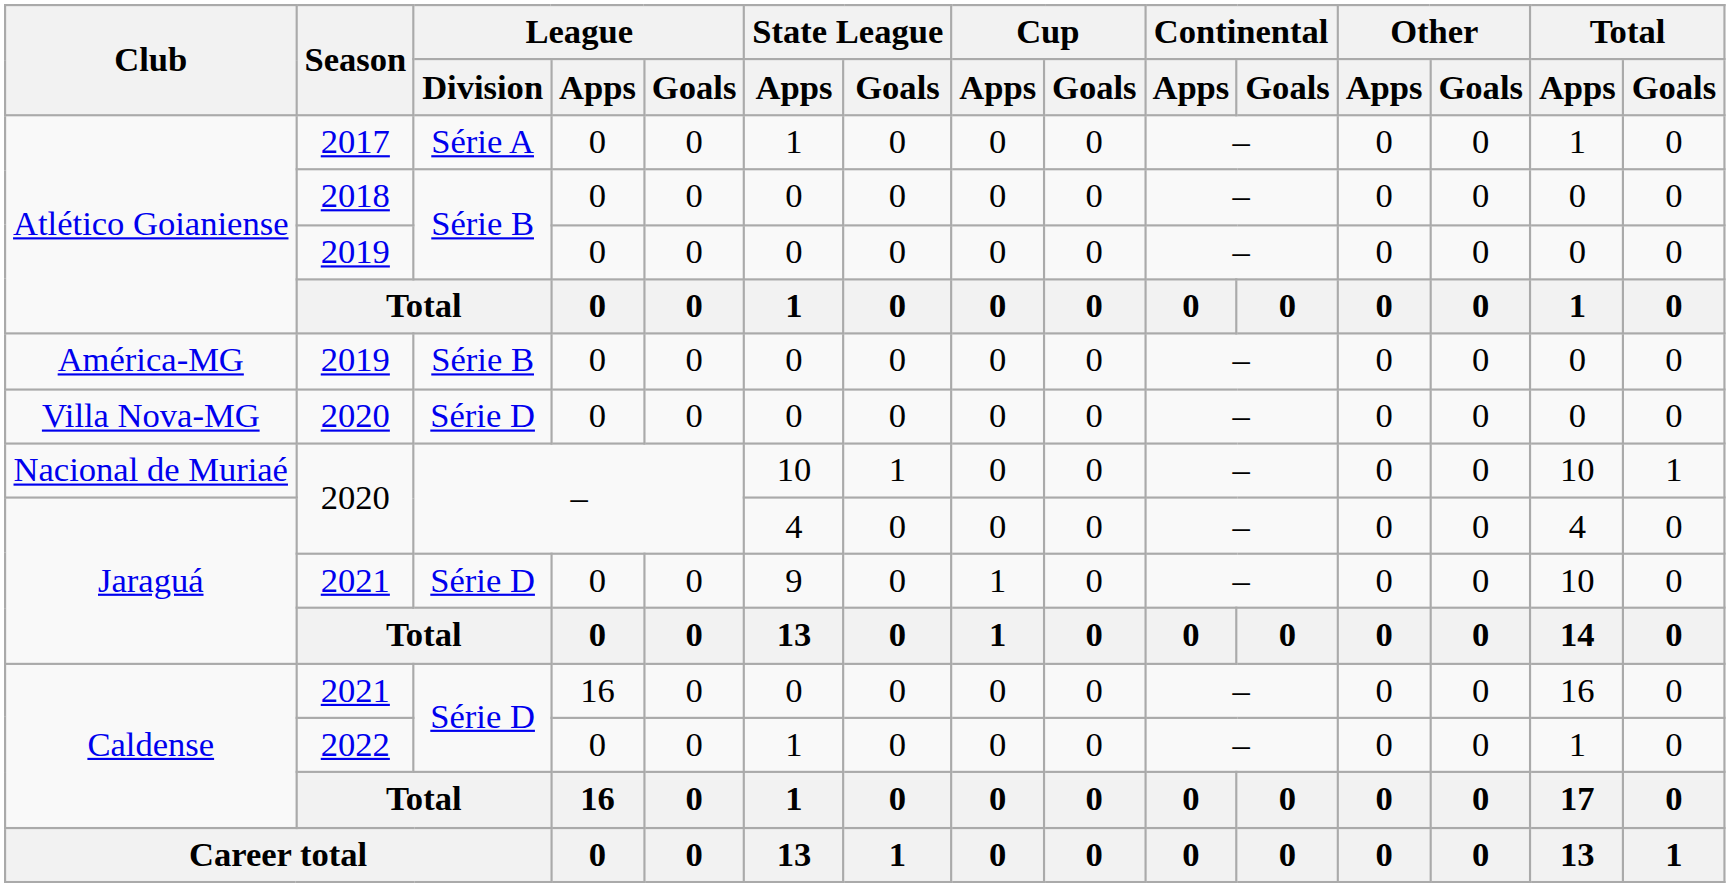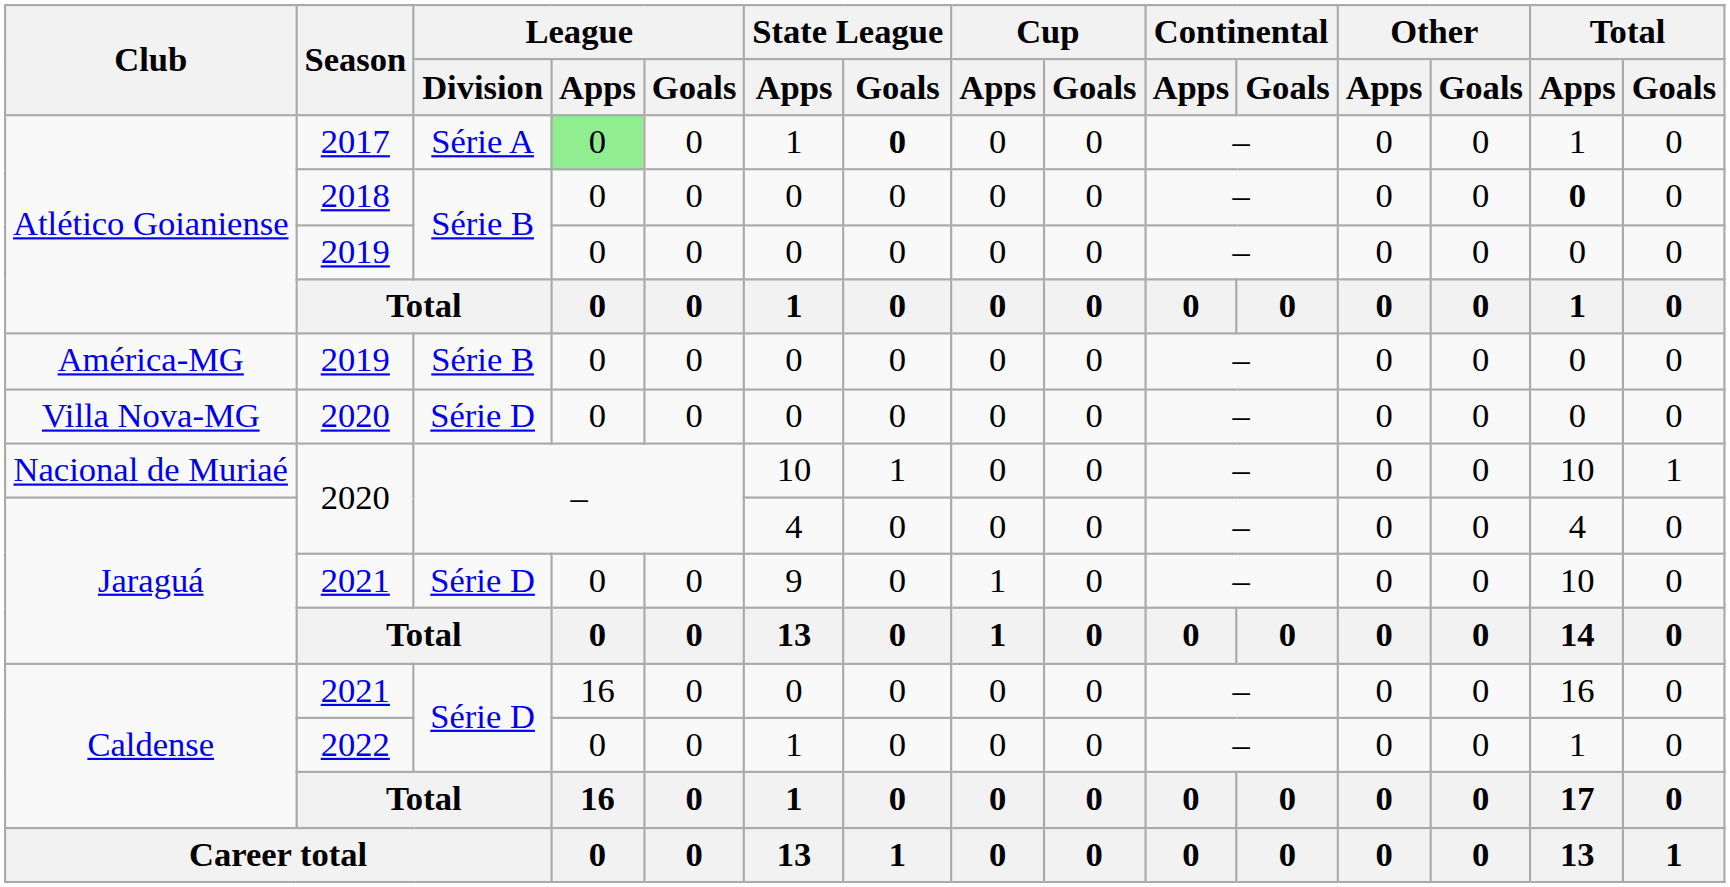(597, 141) no background -> (597, 141) lightgreen background
(897, 141) normal -> (897, 141) bold
(1577, 196) normal -> (1577, 196) bold
